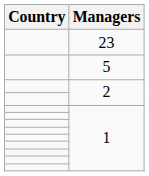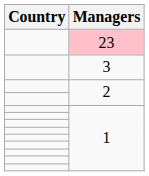(107, 42) no background -> (107, 42) pink background
(107, 67) 5 -> (107, 67) 3
